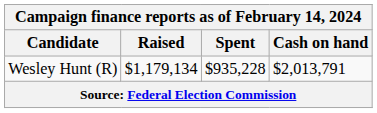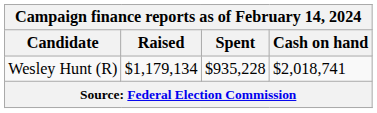(309, 68) $2,013,791 -> (309, 68) $2,018,741
